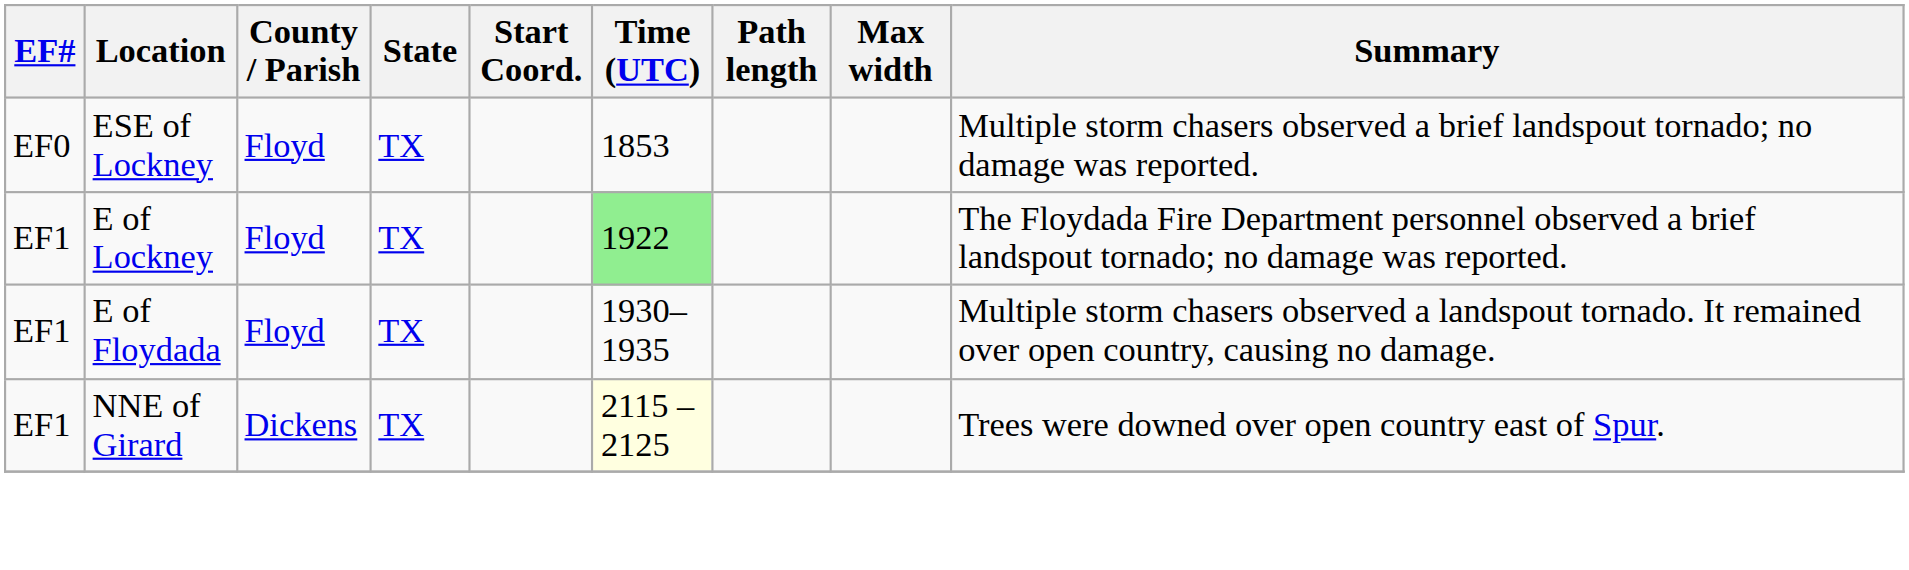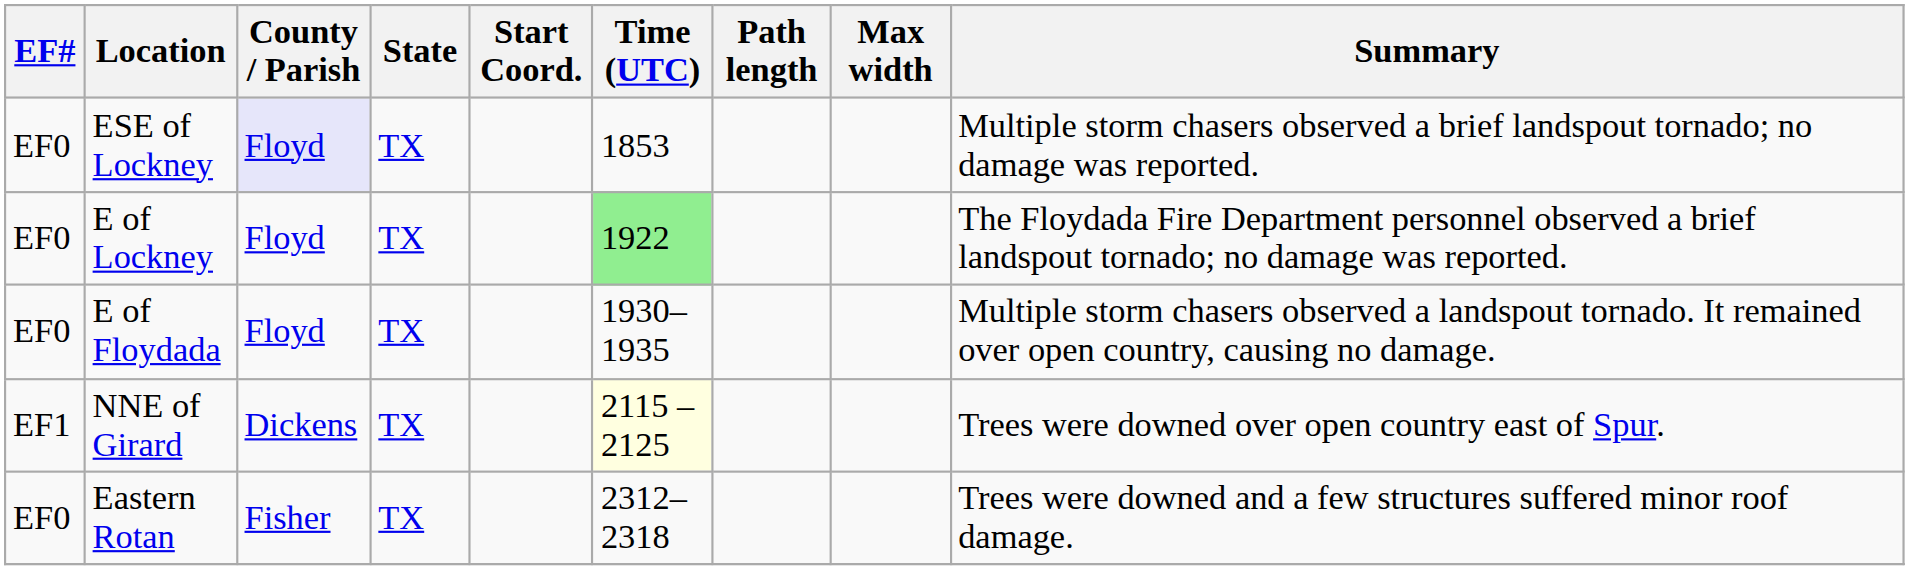(285, 144) no background -> (285, 144) lavender background
(42, 237) EF1 -> (42, 237) EF0
(42, 330) EF1 -> (42, 330) EF0
+ row: (144, 517)
